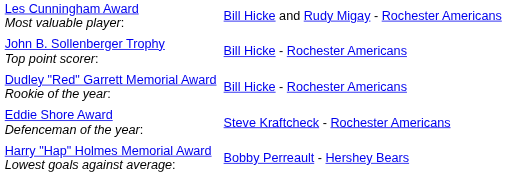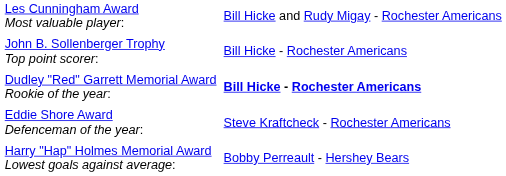(315, 87) normal -> (322, 87) bold
